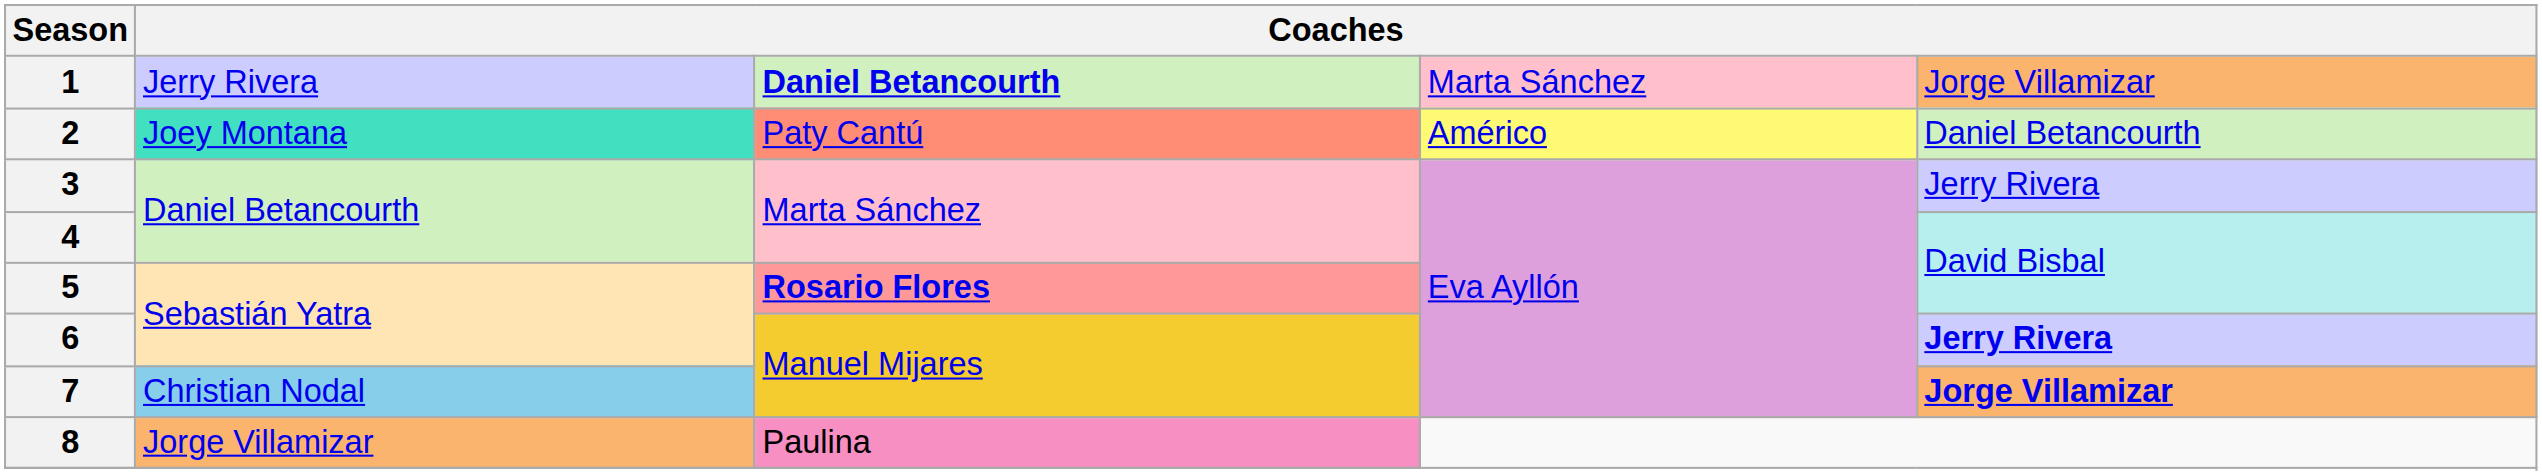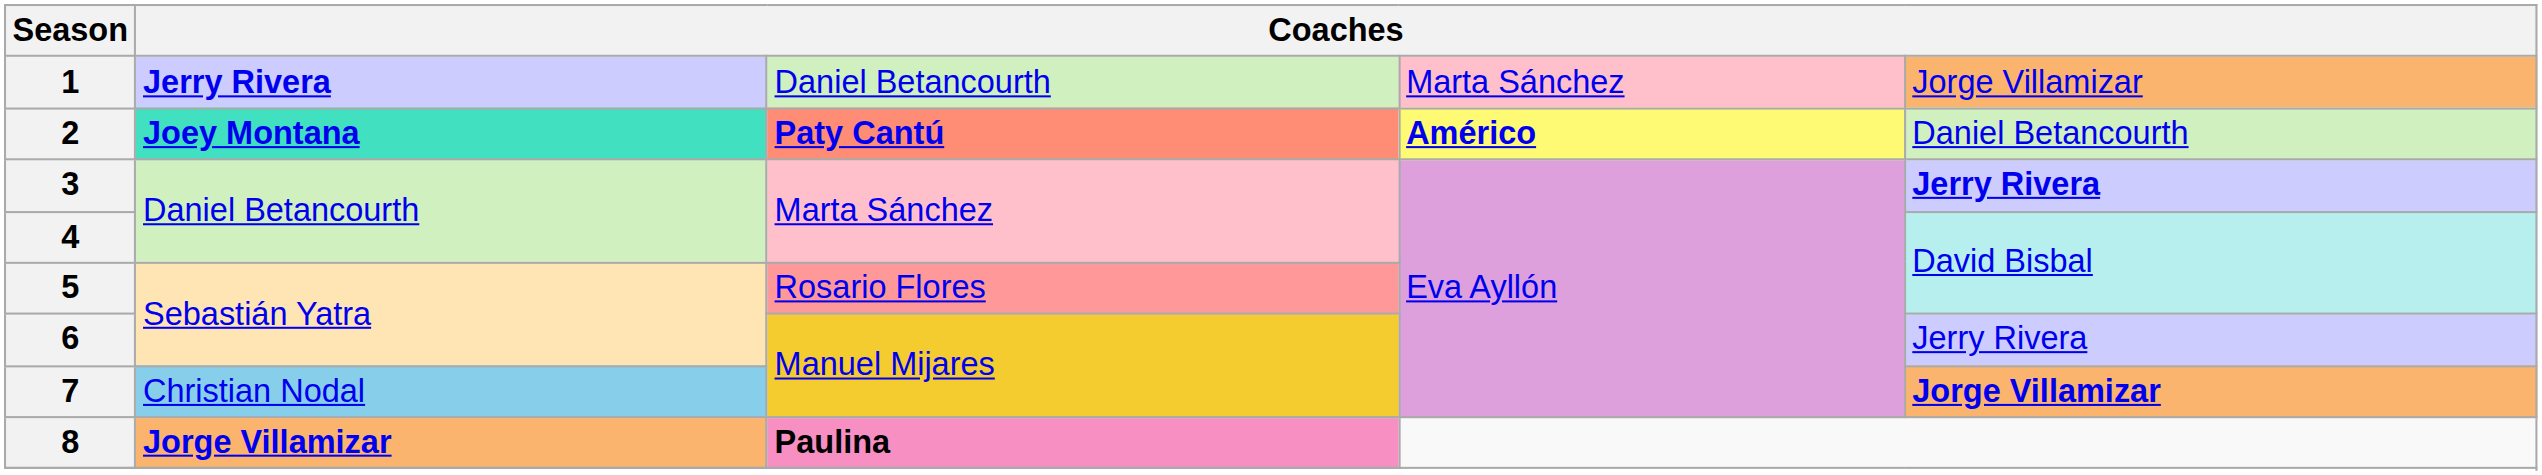(231, 81) normal -> (237, 81) bold
(911, 81) bold -> (913, 81) normal
(245, 133) normal -> (251, 133) bold
(843, 133) normal -> (859, 133) bold
(1487, 133) normal -> (1471, 133) bold
(2012, 184) normal -> (2006, 184) bold
(876, 287) bold -> (880, 287) normal
(2018, 339) bold -> (2000, 339) normal
(258, 442) normal -> (267, 442) bold
(817, 442) normal -> (832, 442) bold
